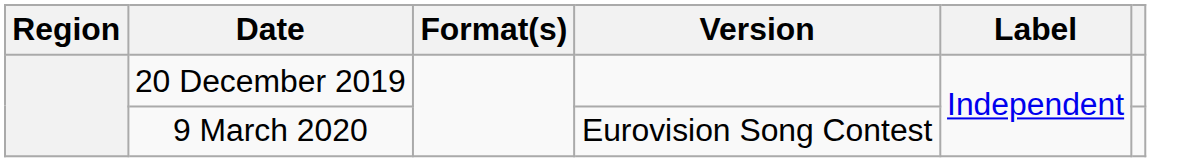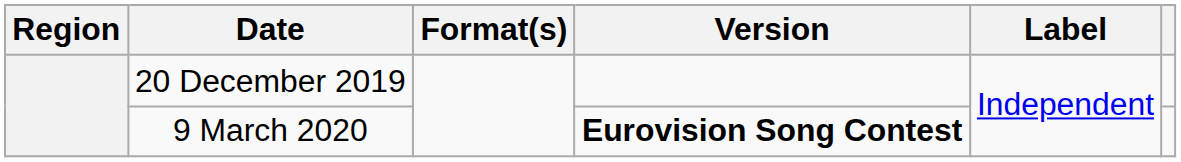(757, 130) normal -> (772, 130) bold
